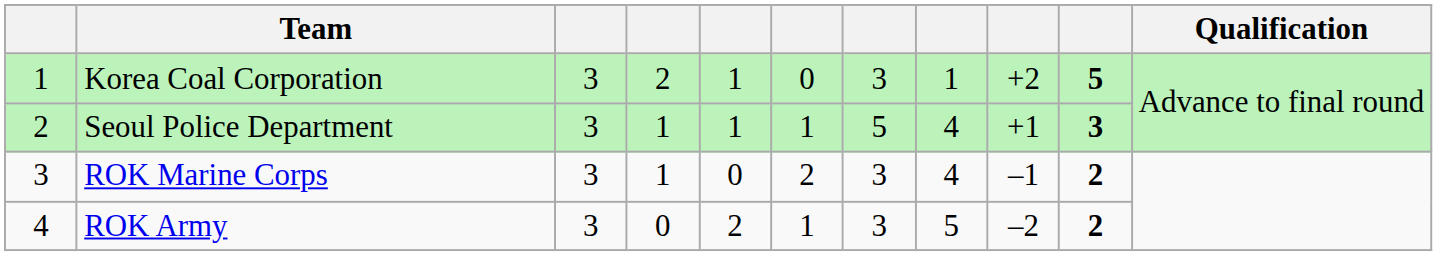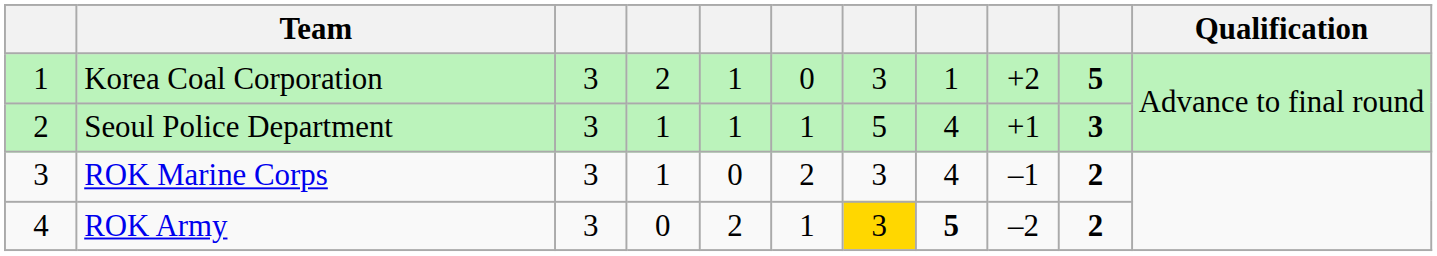(879, 224) no background -> (879, 224) gold background
(951, 224) normal -> (951, 224) bold
